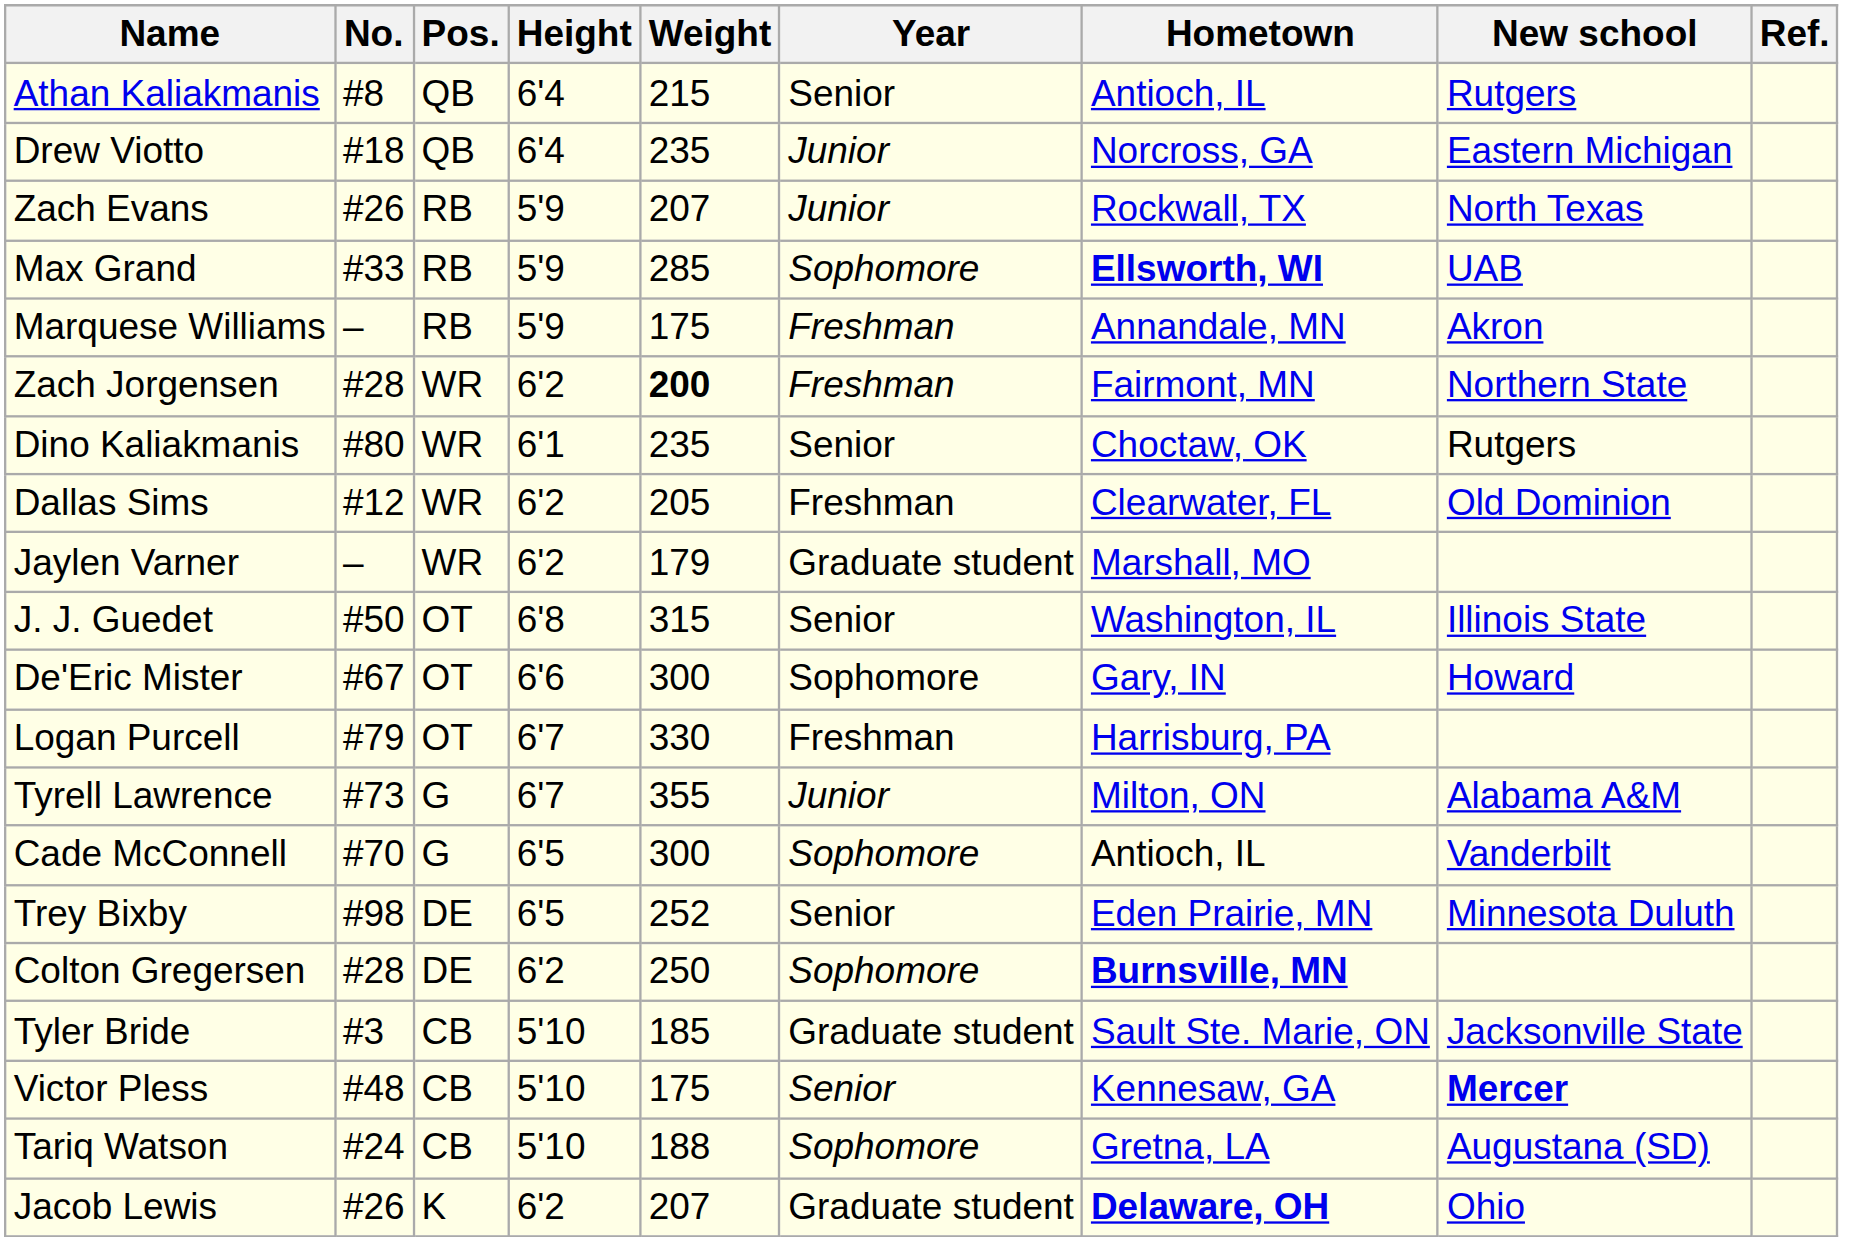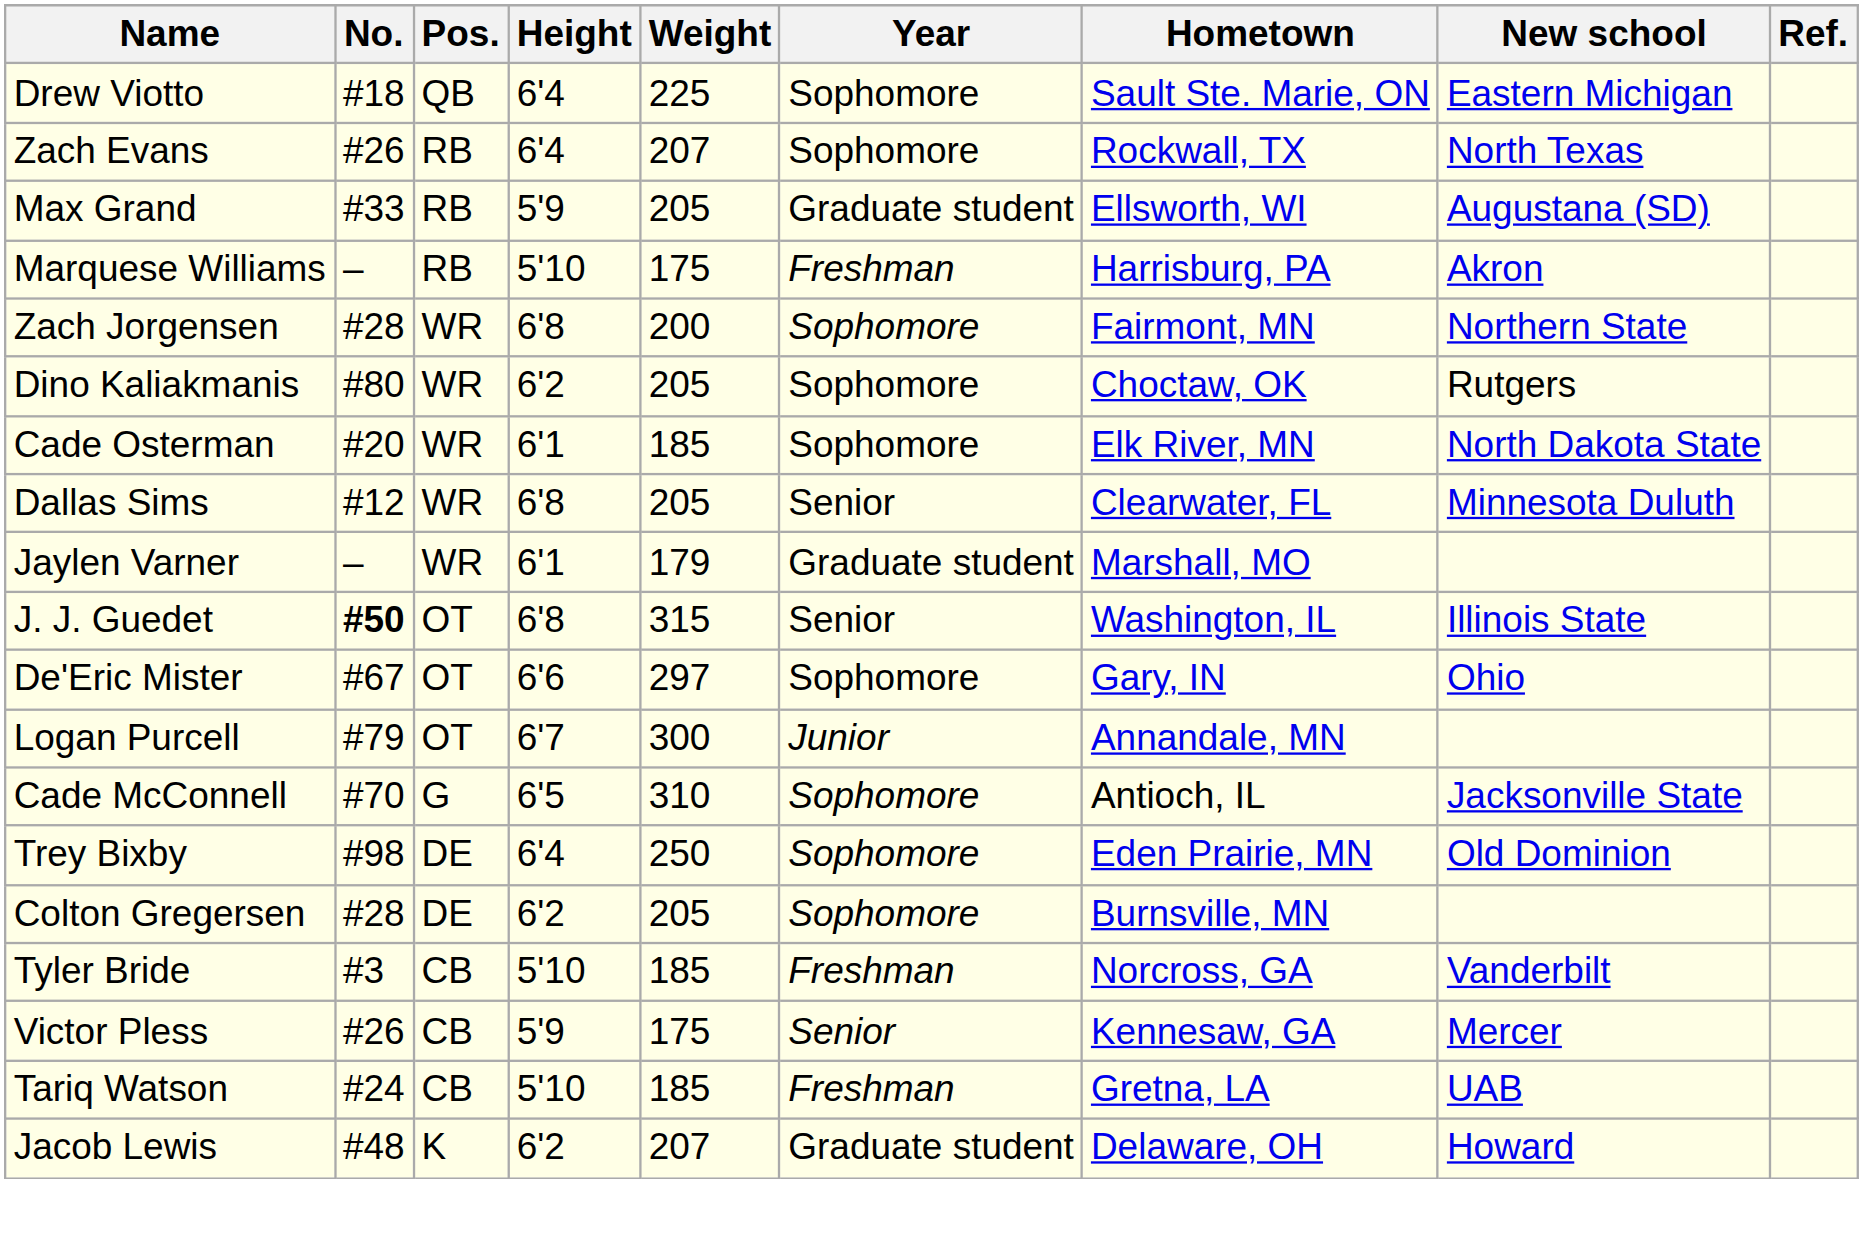- row: (167, 92)
(680, 151) 235 -> (680, 92) 225
(839, 151) Junior -> (884, 92) Sophomore
(1202, 151) Norcross, GA -> (1260, 92) Sault Ste. Marie, ON
(541, 209) 5'9 -> (541, 151) 6'4
(839, 209) Junior -> (884, 151) Sophomore
(680, 268) 285 -> (680, 209) 205
(884, 268) Sophomore -> (931, 209) Graduate student
(1207, 268) bold -> (1199, 209) normal
(1485, 268) UAB -> (1578, 209) Augustana (SD)
(541, 326) 5'9 -> (551, 268) 5'10
(1218, 326) Annandale, MN -> (1211, 268) Harrisburg, PA
(541, 385) 6'2 -> (541, 326) 6'8
(680, 385) bold -> (680, 326) normal
(871, 385) Freshman -> (884, 326) Sophomore
(541, 444) 6'1 -> (541, 385) 6'2
(680, 444) 235 -> (680, 385) 205
(842, 444) Senior -> (884, 385) Sophomore
+ row: (144, 444)
(541, 502) 6'2 -> (541, 502) 6'8
(871, 502) Freshman -> (842, 502) Senior
(1559, 502) Old Dominion -> (1591, 502) Minnesota Duluth
(541, 561) 6'2 -> (541, 561) 6'1
(374, 619) normal -> (374, 619) bold
(680, 678) 300 -> (680, 678) 297
(1511, 678) Howard -> (1486, 678) Ohio
(680, 737) 330 -> (680, 737) 300
(871, 737) Freshman -> (839, 737) Junior
(1211, 737) Harrisburg, PA -> (1218, 737) Annandale, MN
- row: (143, 795)
(680, 854) 300 -> (680, 795) 310
(1529, 854) Vanderbilt -> (1595, 795) Jacksonville State
(541, 913) 6'5 -> (541, 854) 6'4
(680, 913) 252 -> (680, 854) 250
(842, 913) Senior -> (884, 854) Sophomore
(1591, 913) Minnesota Duluth -> (1559, 854) Old Dominion
(680, 971) 250 -> (680, 913) 205
(1219, 971) bold -> (1210, 913) normal
(931, 1030) Graduate student -> (871, 971) Freshman
(1260, 1030) Sault Ste. Marie, ON -> (1202, 971) Norcross, GA
(1595, 1030) Jacksonville State -> (1529, 971) Vanderbilt
(374, 1088) #48 -> (374, 1030) #26
(551, 1088) 5'10 -> (541, 1030) 5'9
(1508, 1088) bold -> (1504, 1030) normal
(680, 1147) 188 -> (680, 1088) 185
(884, 1147) Sophomore -> (871, 1088) Freshman
(1578, 1147) Augustana (SD) -> (1485, 1088) UAB
(374, 1206) #26 -> (374, 1147) #48
(1210, 1206) bold -> (1207, 1147) normal
(1486, 1206) Ohio -> (1511, 1147) Howard
